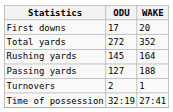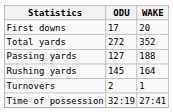rows swapped: (42, 56) <-> (42, 71)
